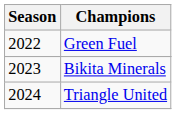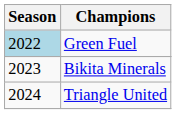(25, 43) no background -> (25, 43) lightblue background
